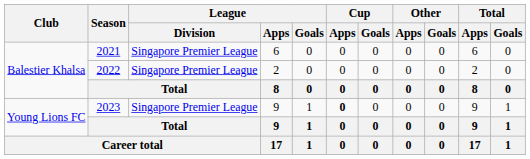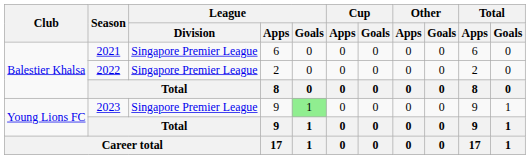(309, 107) no background -> (309, 107) lightgreen background
(342, 107) bold -> (342, 107) normal
